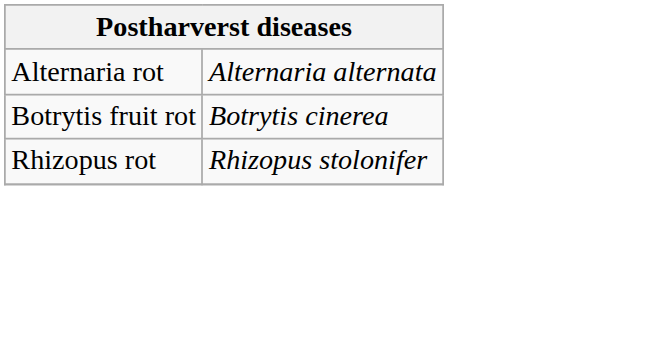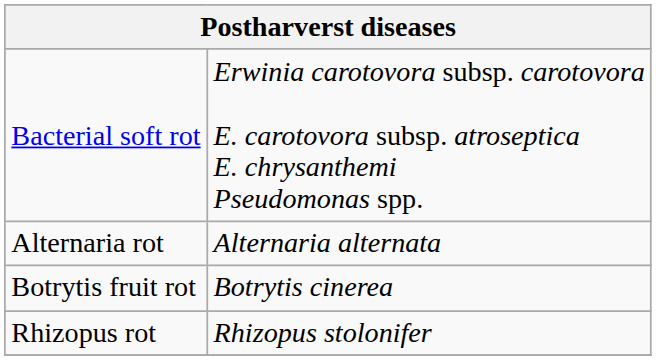+ row: (106, 134)
